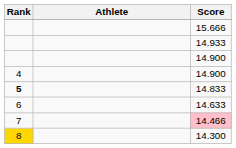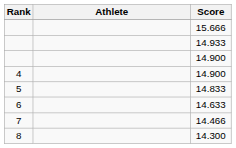(19, 89) bold -> (19, 89) normal
(211, 120) pink background -> (211, 120) no background
(19, 136) gold background -> (19, 136) no background
